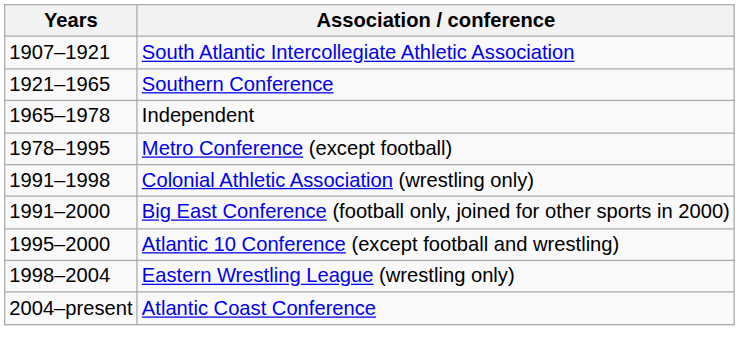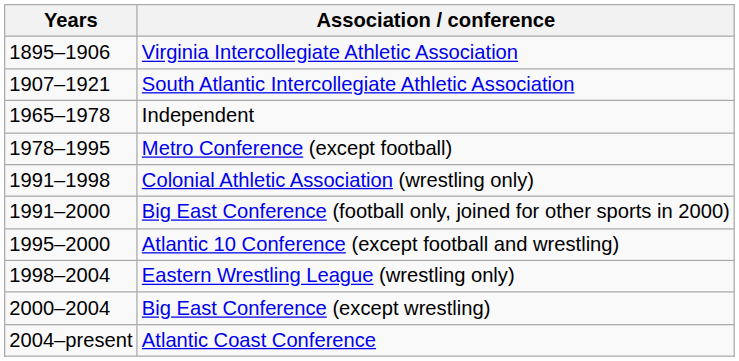+ row: (330, 52)
- row: (238, 84)
+ row: (316, 308)
